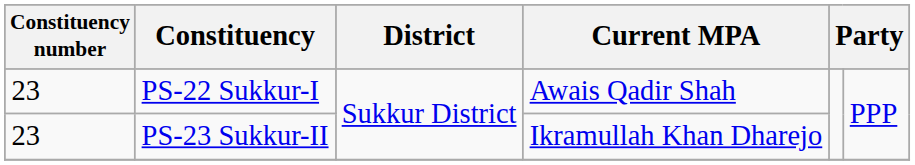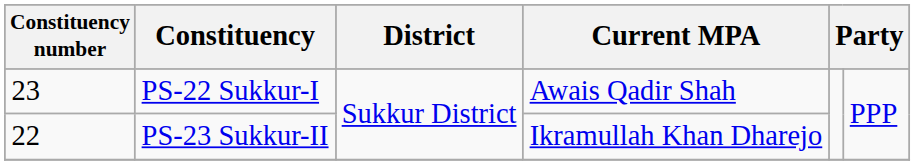(26, 135) 23 -> (26, 135) 22
